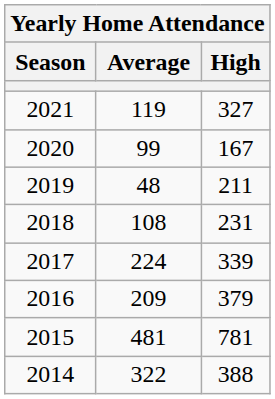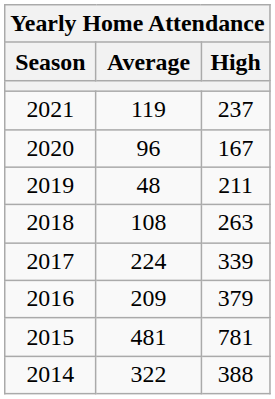(236, 110) 327 -> (236, 110) 237
(148, 147) 99 -> (148, 147) 96
(236, 223) 231 -> (236, 223) 263
